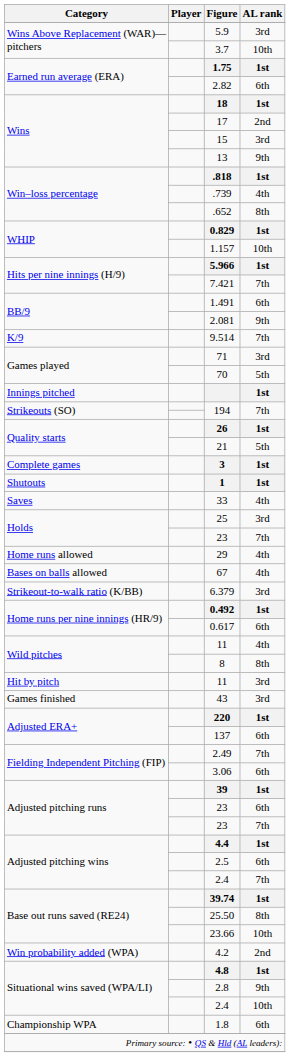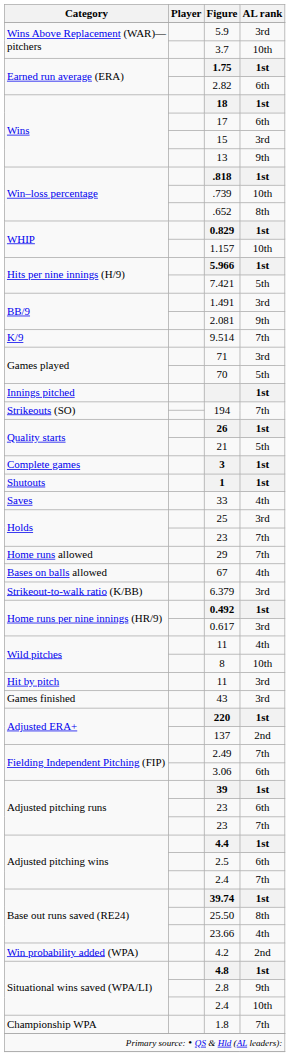(262, 122) 2nd -> (262, 122) 6th
(262, 194) 4th -> (262, 194) 10th
(262, 284) 7th -> (262, 284) 5th
(262, 302) 6th -> (262, 302) 3rd
(262, 555) 4th -> (262, 555) 7th
(262, 627) 6th -> (262, 627) 3rd
(262, 663) 8th -> (262, 663) 10th
(262, 735) 6th -> (262, 735) 2nd
(262, 934) 10th -> (262, 934) 4th
(262, 1024) 6th -> (262, 1024) 7th
